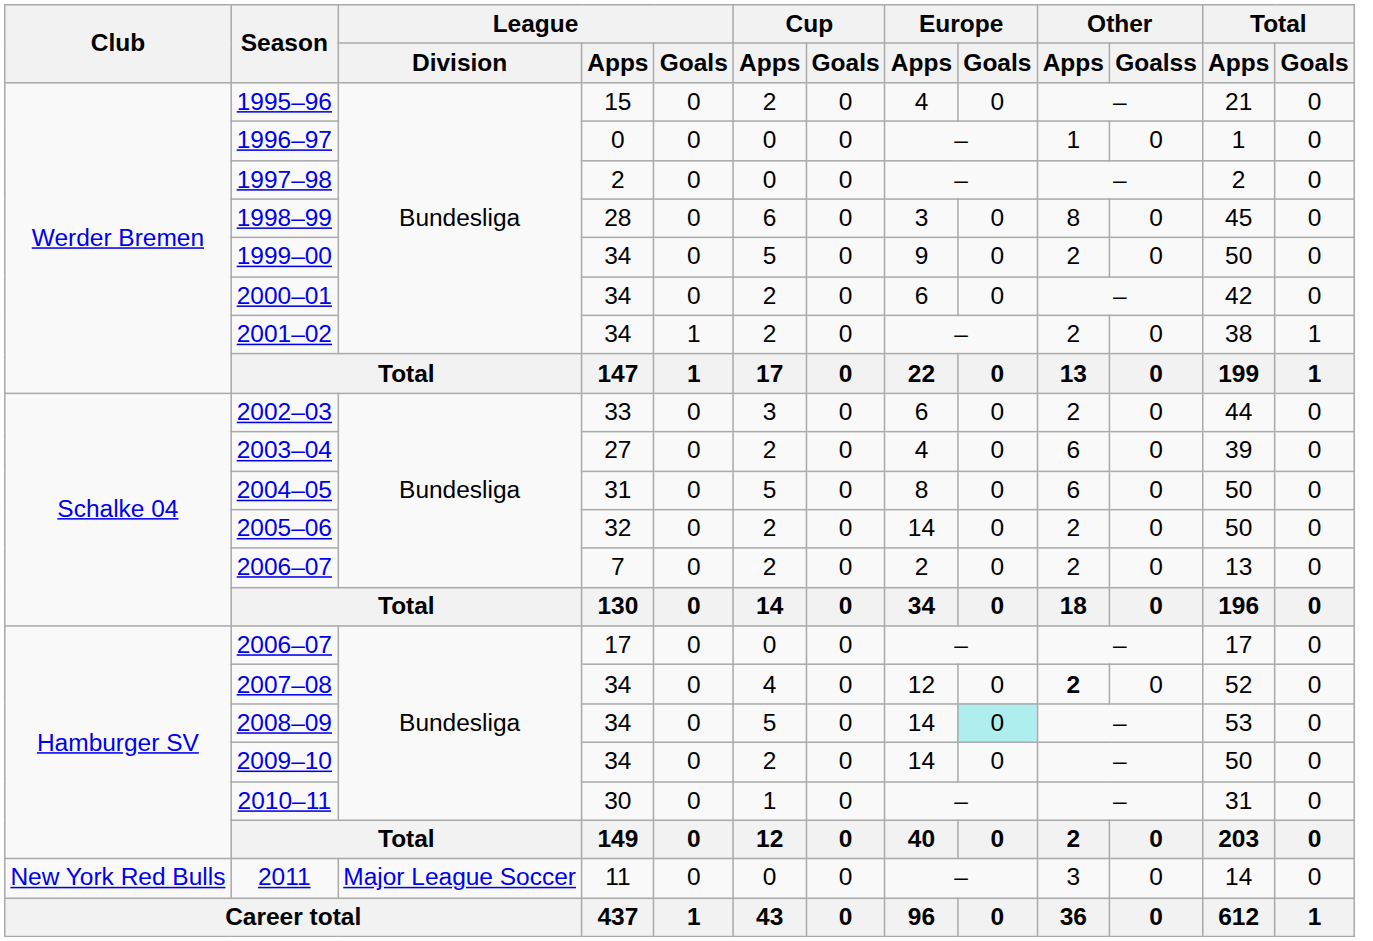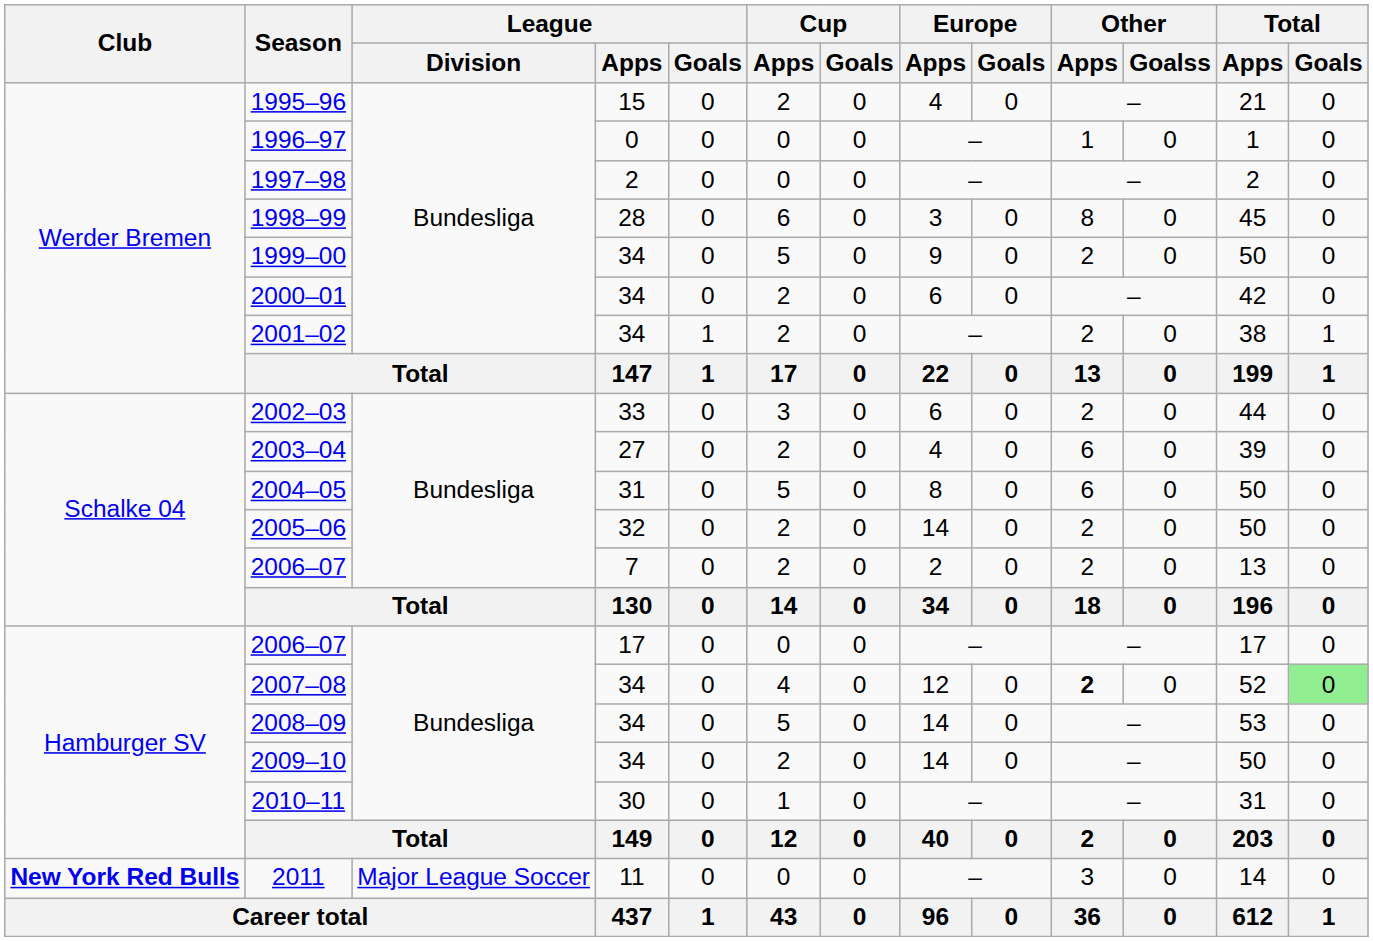(1315, 683) no background -> (1329, 683) lightgreen background
(997, 722) paleturquoise background -> (1011, 722) no background
(118, 878) normal -> (125, 878) bold
